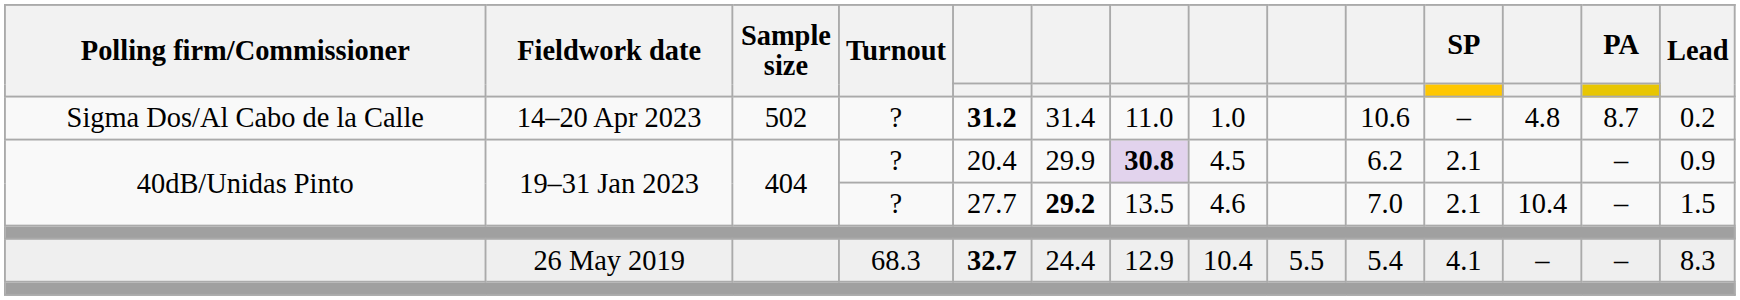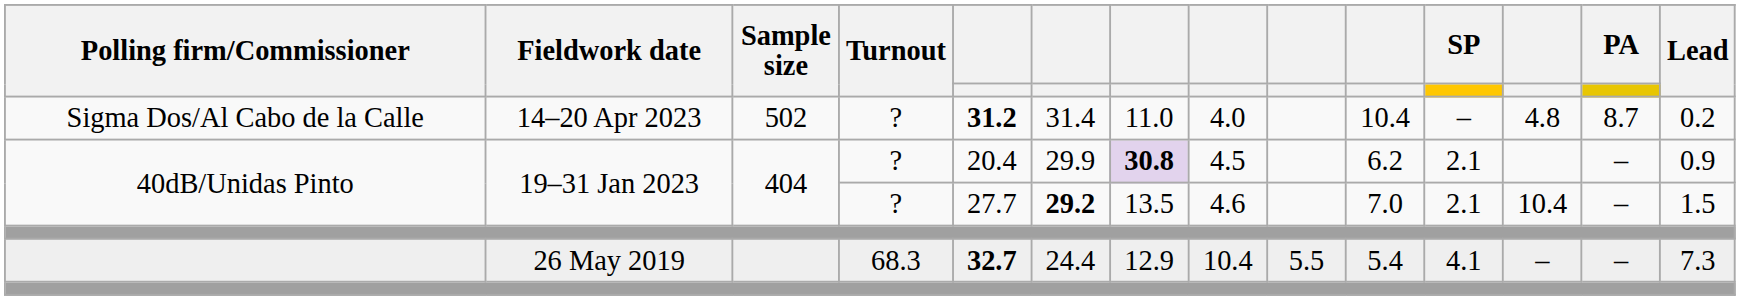(1228, 117) 1.0 -> (1228, 117) 4.0
(1385, 117) 10.6 -> (1385, 117) 10.4
(1698, 260) 8.3 -> (1698, 260) 7.3
